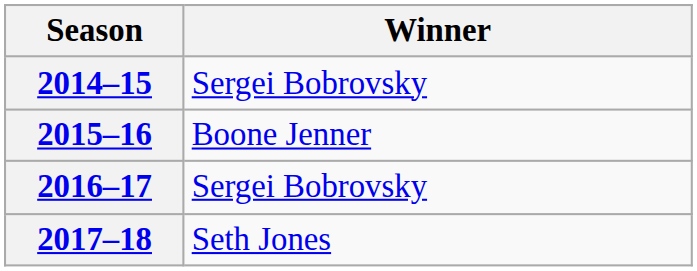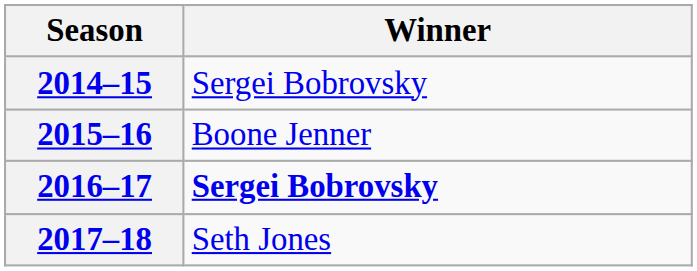(309, 186) normal -> (315, 186) bold
